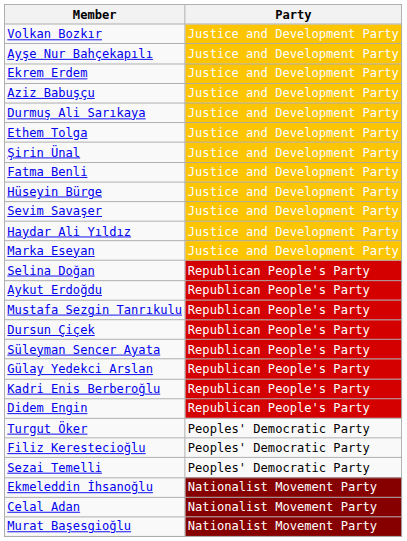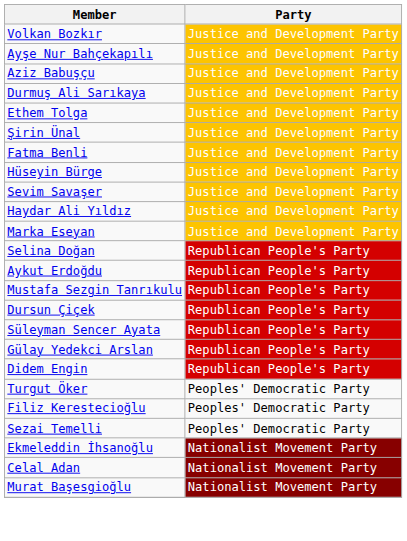- row: (47, 73)
- row: (84, 389)
